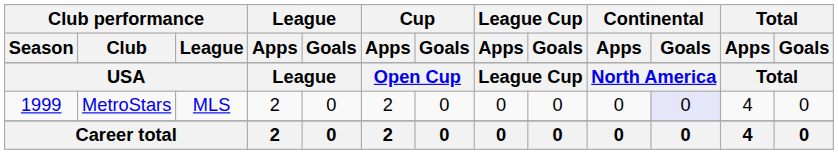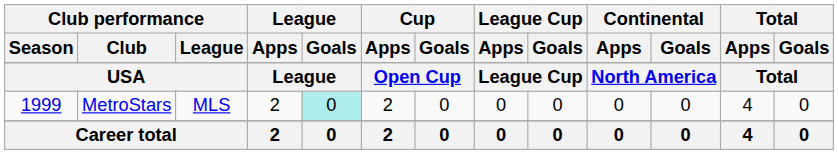(331, 105) no background -> (331, 105) paleturquoise background
(686, 105) lavender background -> (686, 105) no background
